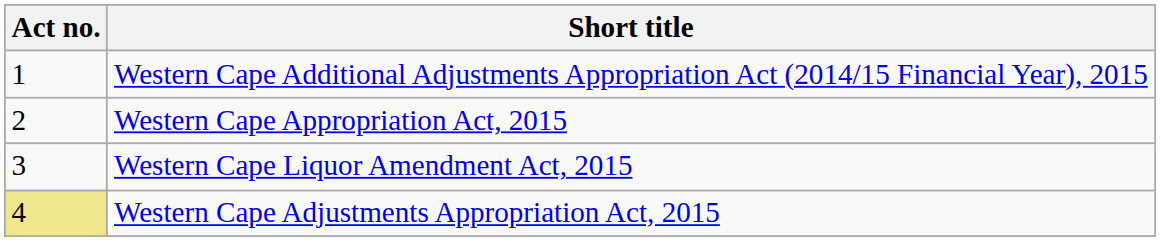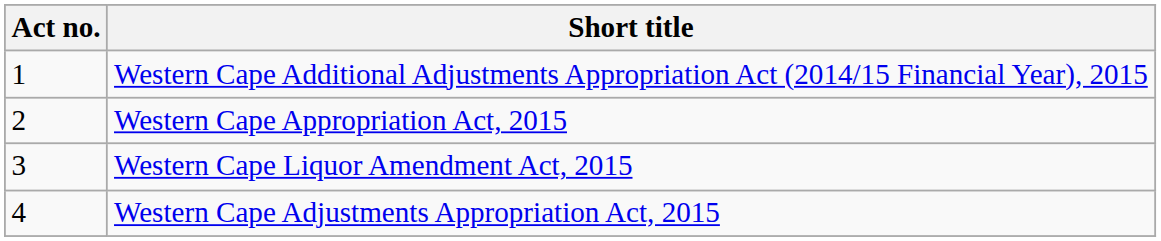(19, 212) khaki background -> (19, 212) no background
